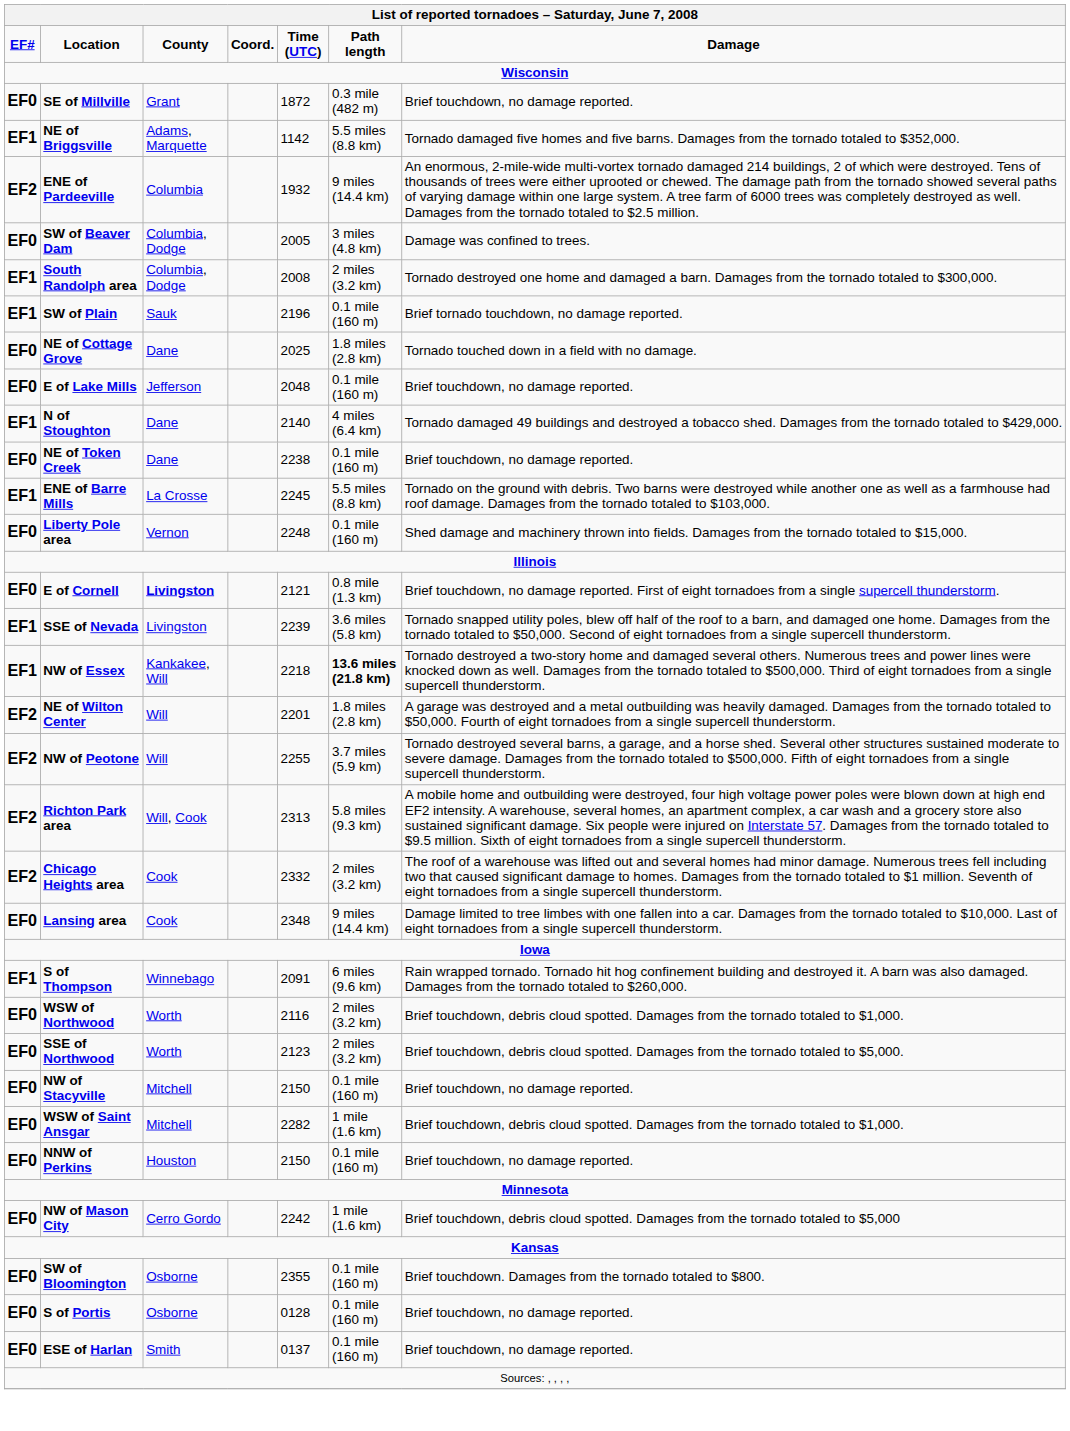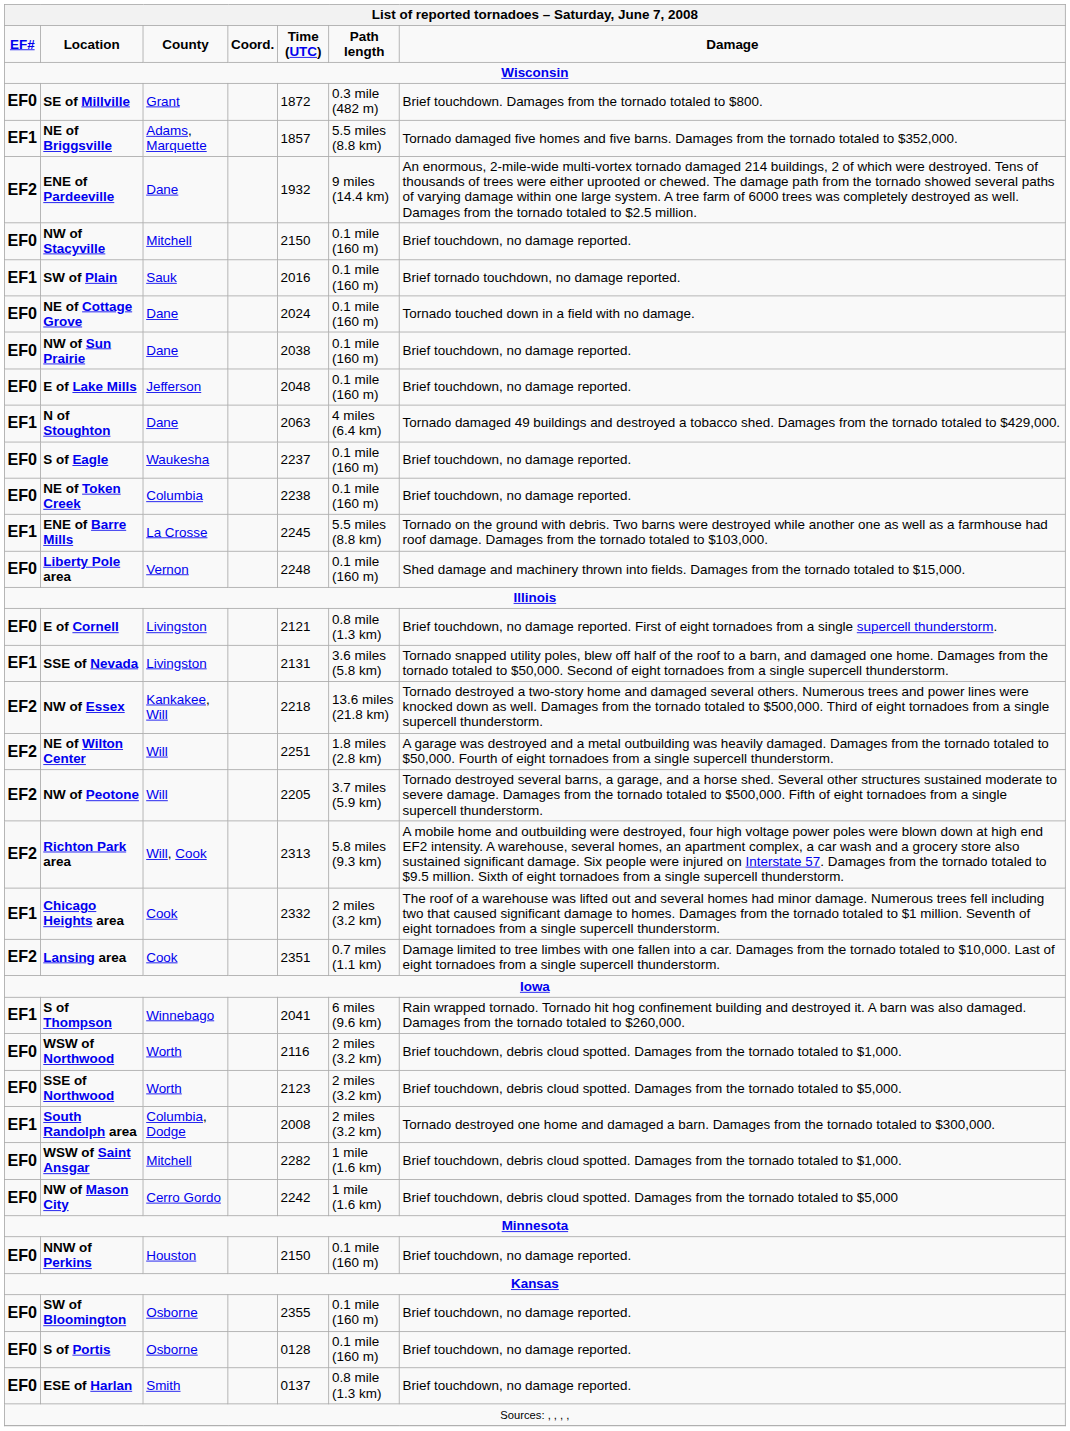(519, 101) Brief touchdown, no damage reported. -> (583, 101) Brief touchdown. Damages from the tornado totaled to $800.
(295, 138) 1142 -> (295, 138) 1857
(175, 189) Columbia -> (162, 189) Dane
- row: (87, 241)
rows swapped: (90, 277) <-> (74, 1088)
(295, 314) 2196 -> (295, 277) 2016
(295, 350) 2025 -> (295, 314) 2024
(359, 350) 1.8 miles (2.8 km) -> (356, 314) 0.1 mile (160 m)
+ row: (77, 350)
(295, 423) 2140 -> (295, 423) 2063
+ row: (76, 459)
(162, 459) Dane -> (175, 496) Columbia
(180, 590) bold -> (176, 626) normal
(295, 626) 2239 -> (295, 663) 2131
(22, 670) EF1 -> (22, 707) EF2
(364, 670) bold -> (363, 707) normal
(295, 714) 2201 -> (295, 751) 2251
(295, 758) 2255 -> (295, 795) 2205
(22, 877) EF2 -> (22, 913) EF1
(22, 921) EF0 -> (22, 957) EF2
(295, 921) 2348 -> (295, 957) 2351
(360, 921) 9 miles (14.4 km) -> (359, 957) 0.7 miles (1.1 km)
(295, 978) 2091 -> (295, 1015) 2041
rows swapped: (86, 1218) <-> (68, 1161)
(585, 1276) Brief touchdown. Damages from the tornado totaled to $800. -> (517, 1313) Brief touchdown, no damage reported.
(356, 1349) 0.1 mile (160 m) -> (357, 1385) 0.8 mile (1.3 km)
